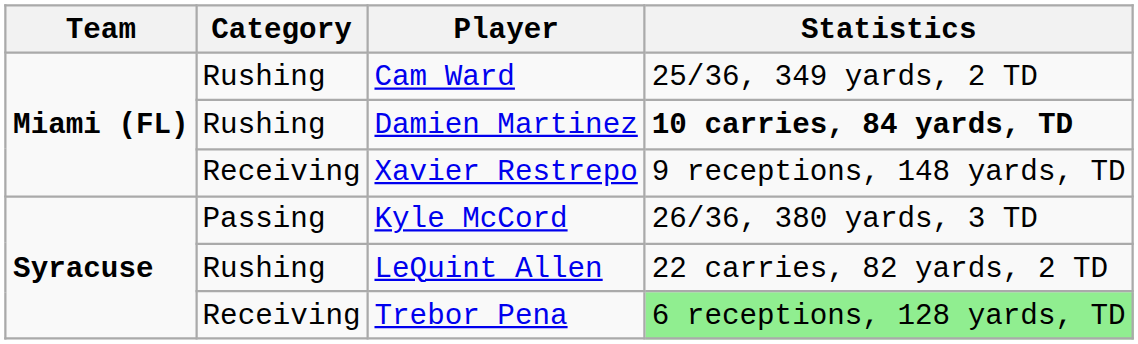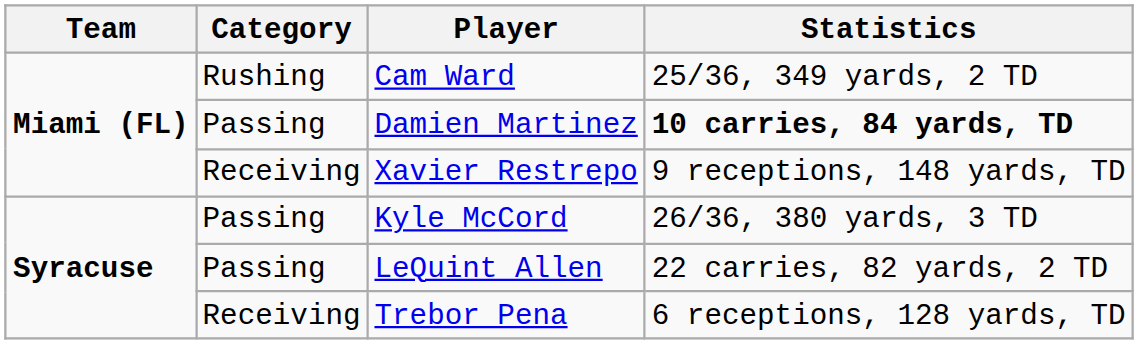(264, 125) Rushing -> (264, 125) Passing
(264, 268) Rushing -> (264, 268) Passing
(889, 315) lightgreen background -> (889, 315) no background
